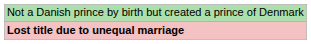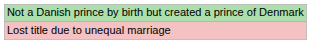(96, 30) bold -> (89, 30) normal
